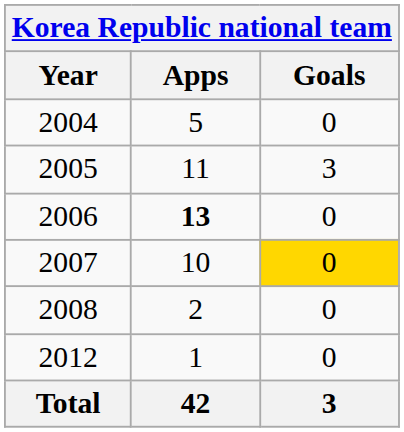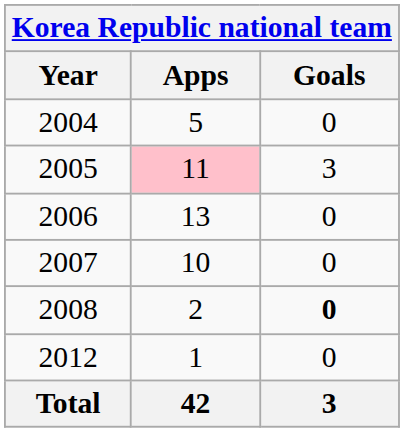(196, 168) no background -> (196, 168) pink background
(196, 215) bold -> (196, 215) normal
(329, 262) gold background -> (329, 262) no background
(329, 309) normal -> (329, 309) bold
